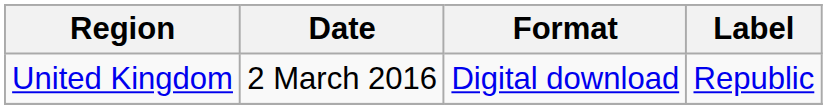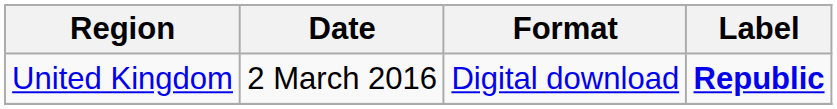(754, 78) normal -> (759, 78) bold
